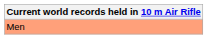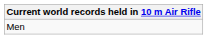(16, 27) lightsalmon background -> (16, 27) no background
